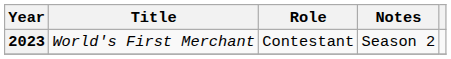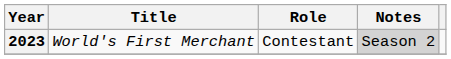(398, 42) no background -> (398, 42) lightgrey background
